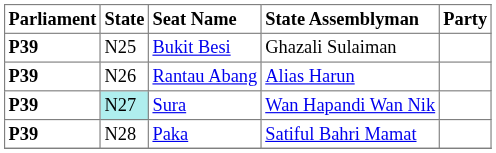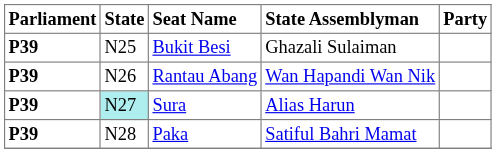(310, 76) Alias Harun -> (350, 76) Wan Hapandi Wan Nik
(350, 105) Wan Hapandi Wan Nik -> (310, 105) Alias Harun
